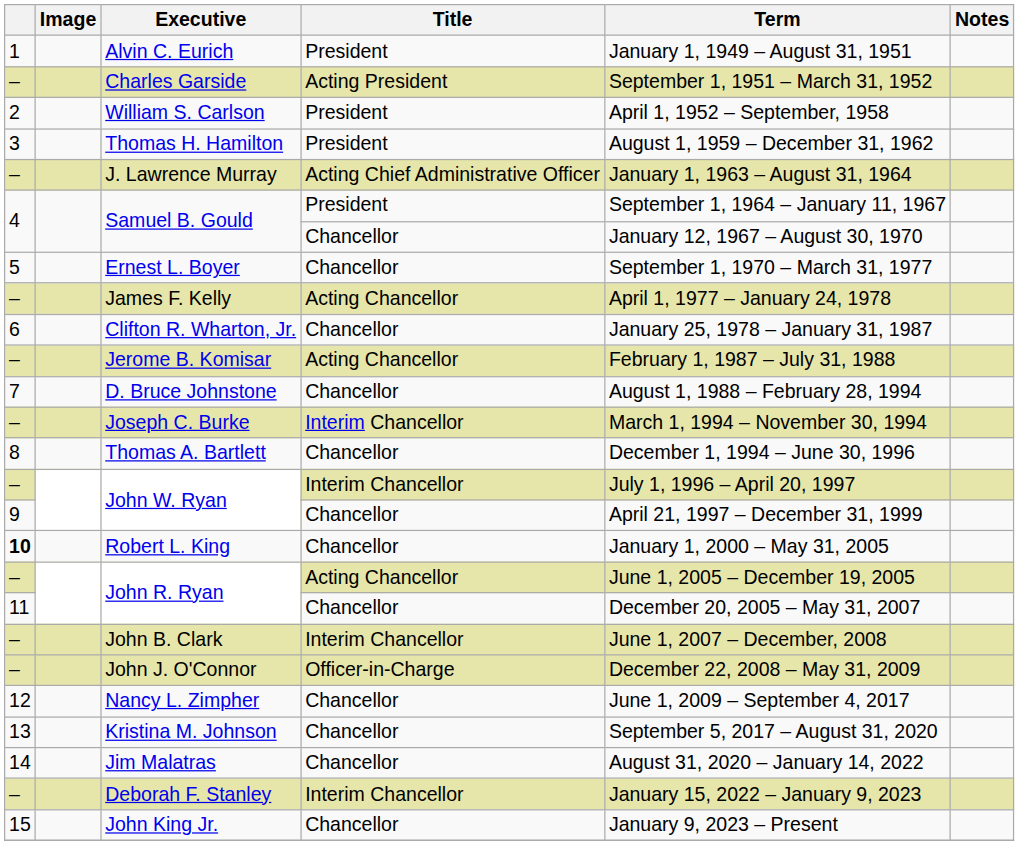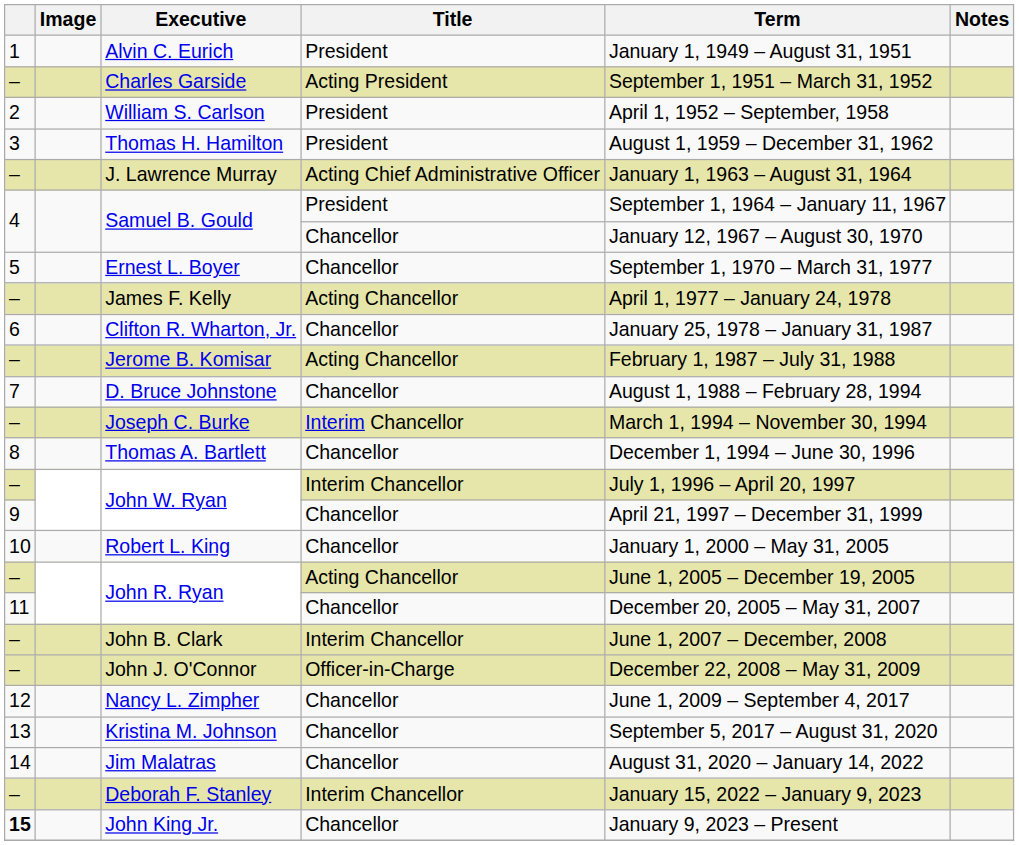(20, 546) bold -> (20, 546) normal
(20, 824) normal -> (20, 824) bold
